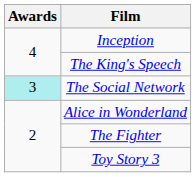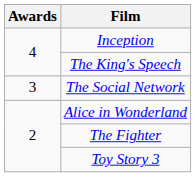(32, 87) paleturquoise background -> (32, 87) no background
